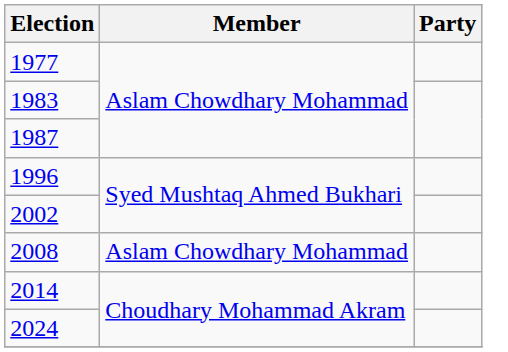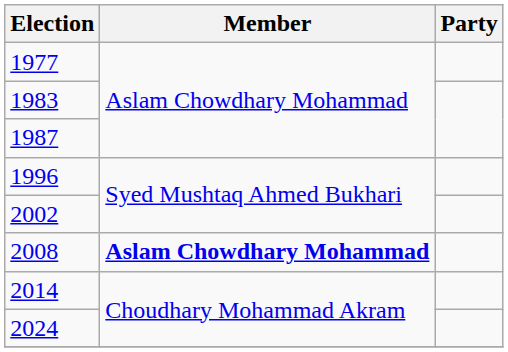(257, 251) normal -> (267, 251) bold
